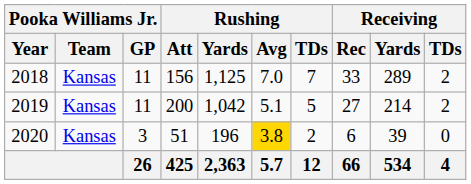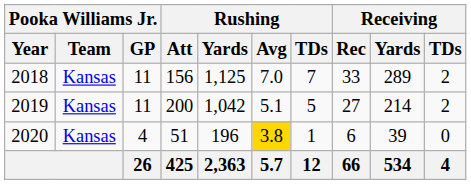(143, 135) 3 -> (143, 135) 4
(311, 135) 2 -> (311, 135) 1
